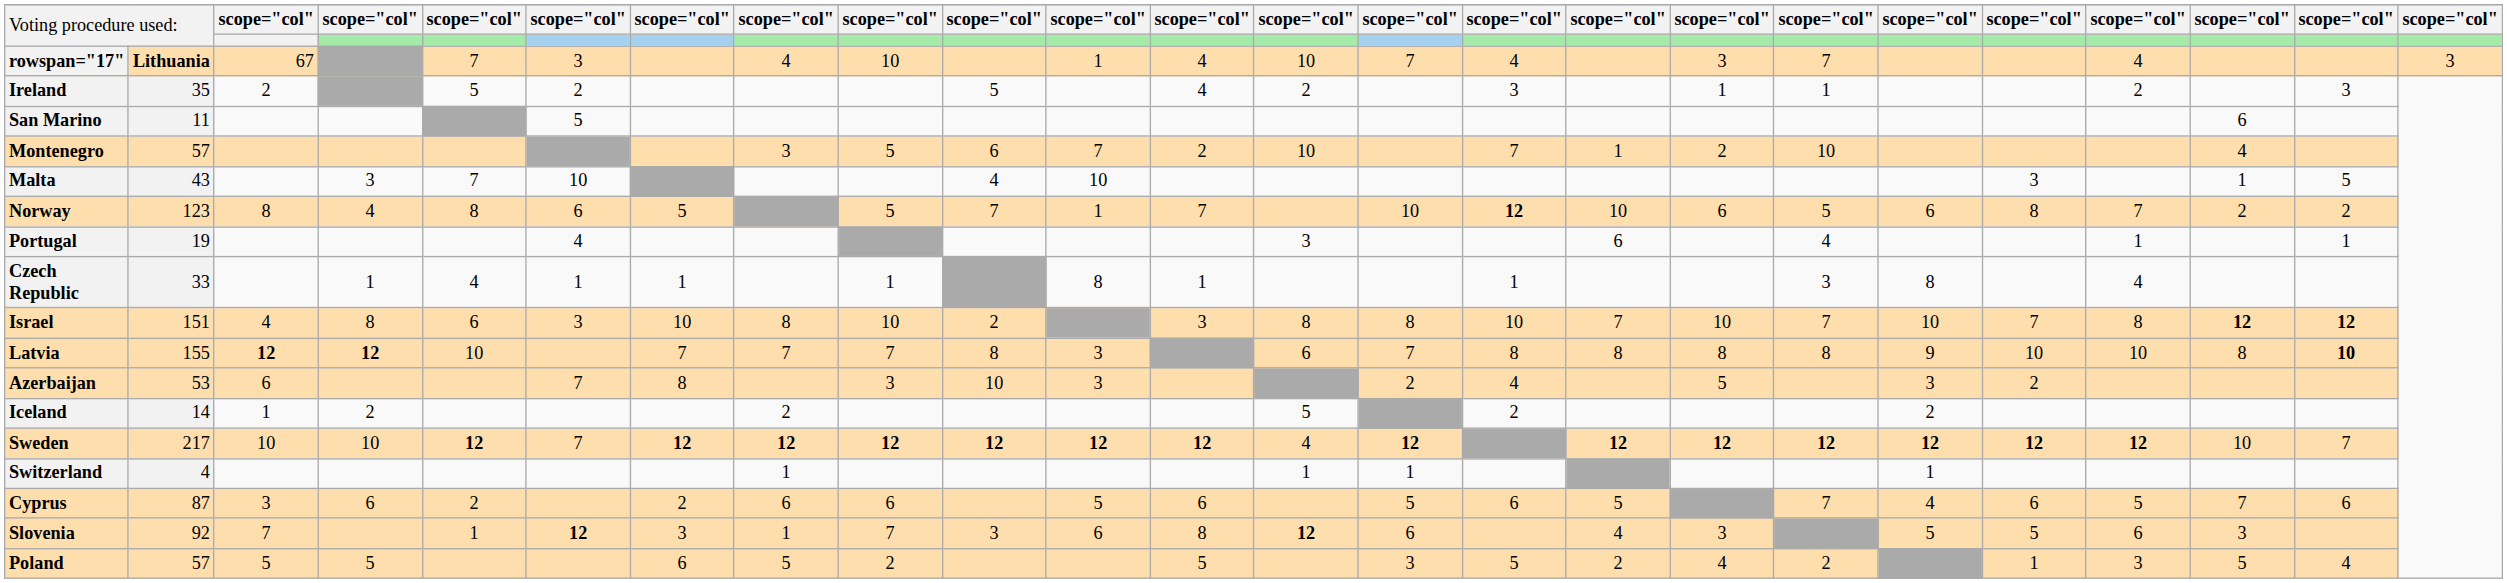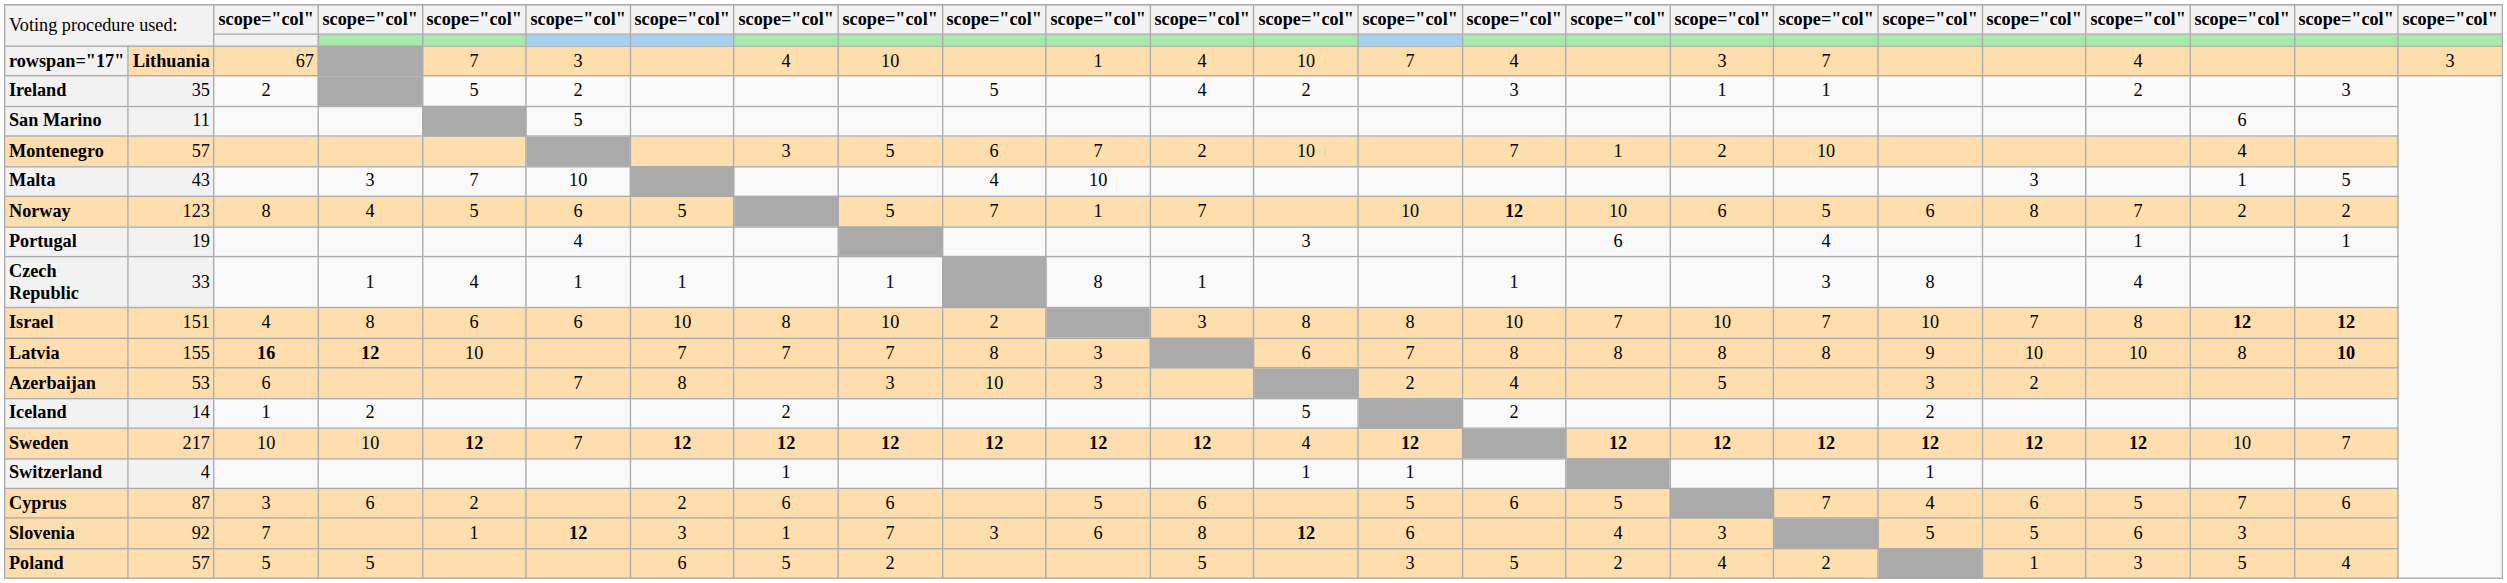(474, 210) 8 -> (474, 210) 5
(578, 322) 3 -> (578, 322) 6
(266, 352) 12 -> (266, 352) 16
